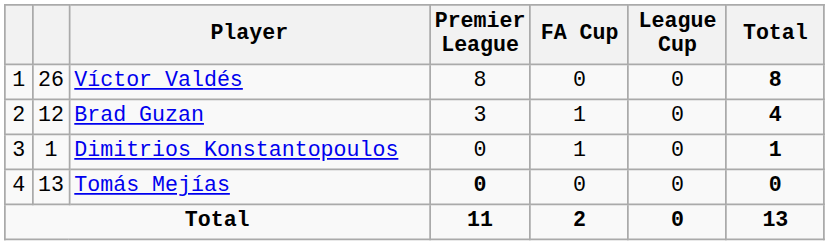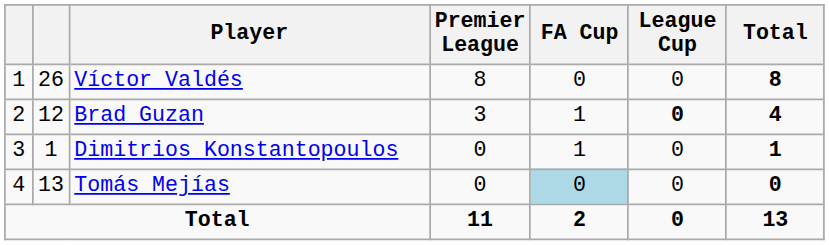(677, 117) normal -> (677, 117) bold
(480, 187) bold -> (480, 187) normal
(580, 187) no background -> (580, 187) lightblue background
